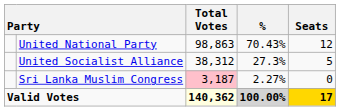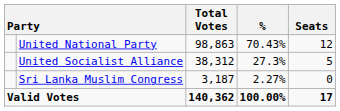(218, 79) pink background -> (218, 79) no background
(211, 97) lightyellow background -> (211, 97) no background
(263, 97) lightgrey background -> (263, 97) no background
(326, 97) gold background -> (326, 97) no background
